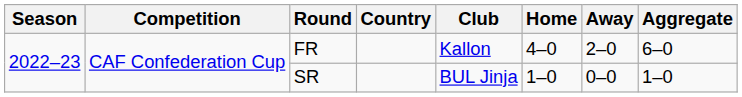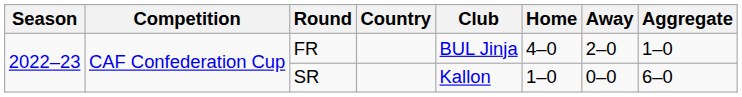(465, 48) Kallon -> (479, 48) BUL Jinja
(657, 48) 6–0 -> (657, 48) 1–0
(479, 77) BUL Jinja -> (465, 77) Kallon
(657, 77) 1–0 -> (657, 77) 6–0
